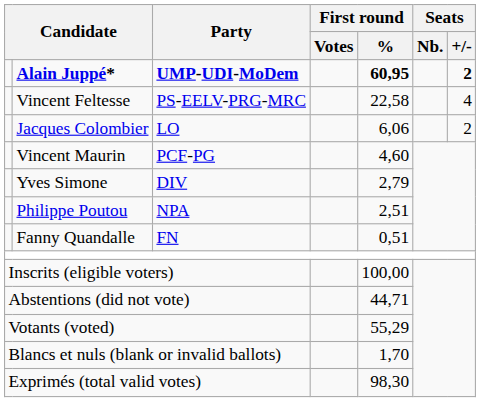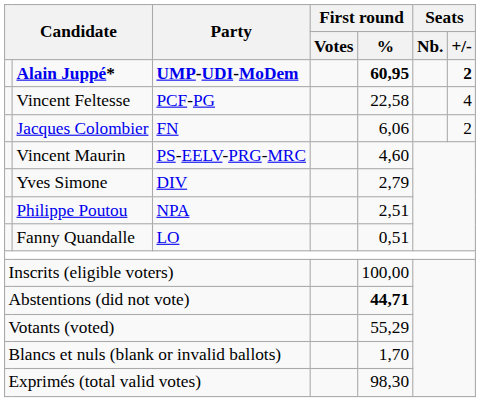(231, 100) PS-EELV-PRG-MRC -> (186, 100) PCF-PG
(168, 127) LO -> (167, 127) FN
(186, 155) PCF-PG -> (231, 155) PS-EELV-PRG-MRC
(167, 237) FN -> (168, 237) LO
(390, 300) normal -> (390, 300) bold
